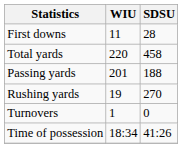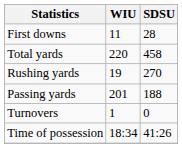rows swapped: (43, 93) <-> (41, 73)
